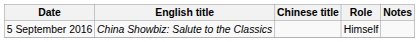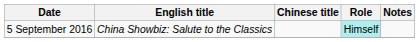(361, 29) no background -> (361, 29) paleturquoise background
